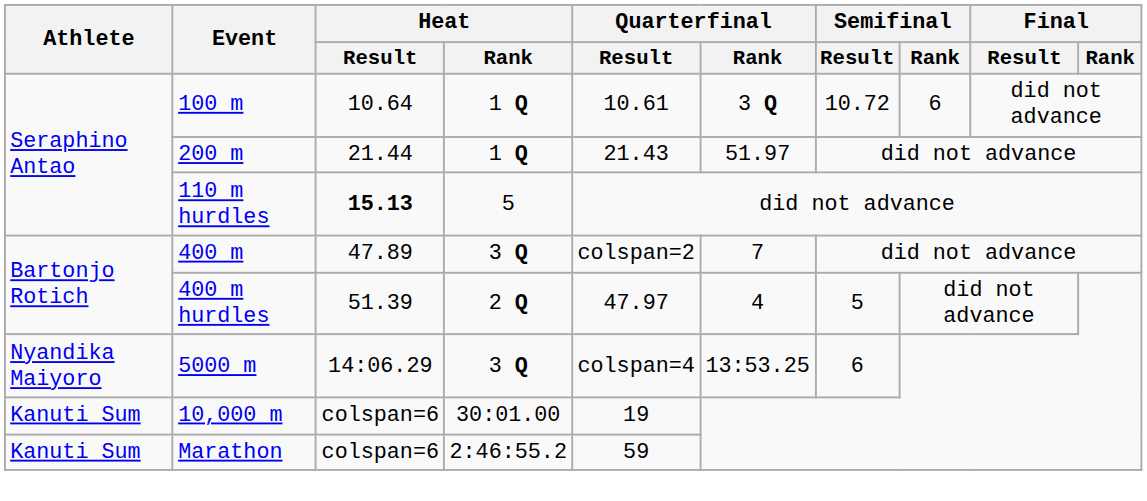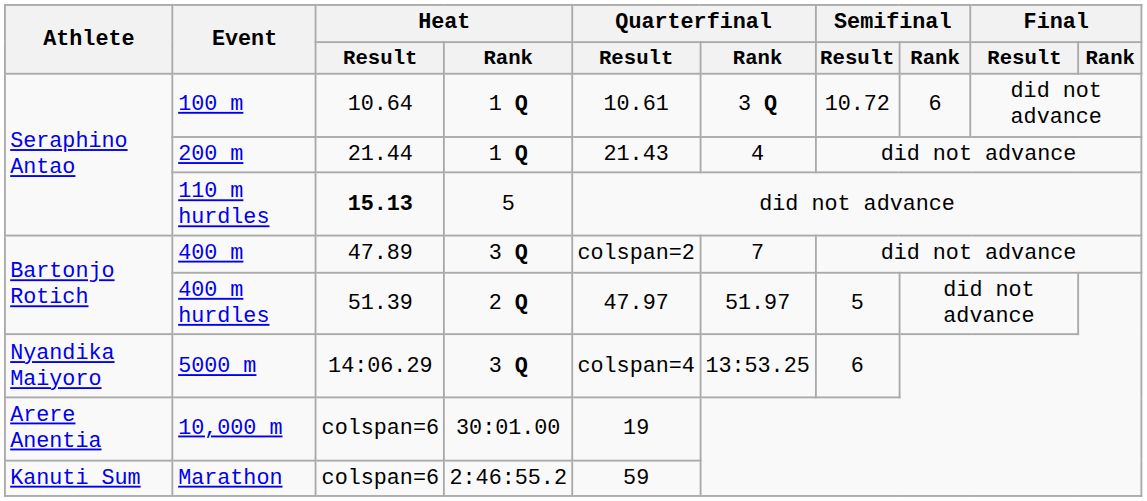(758, 154) 51.97 -> (758, 154) 4
(758, 303) 4 -> (758, 303) 51.97
(75, 415) Kanuti Sum -> (56, 428) Arere Anentia
